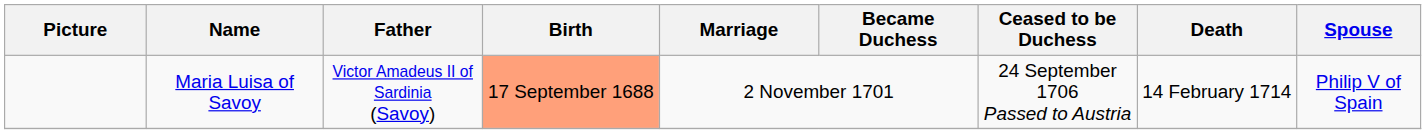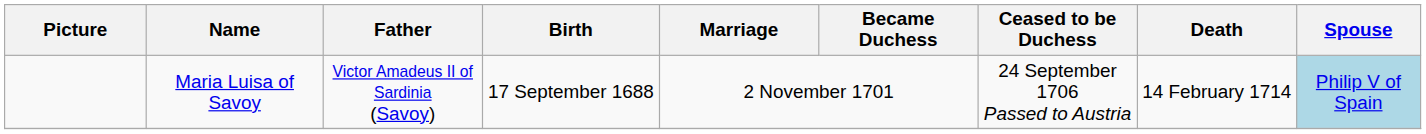(571, 91) lightsalmon background -> (571, 91) no background
(1358, 91) no background -> (1358, 91) lightblue background
